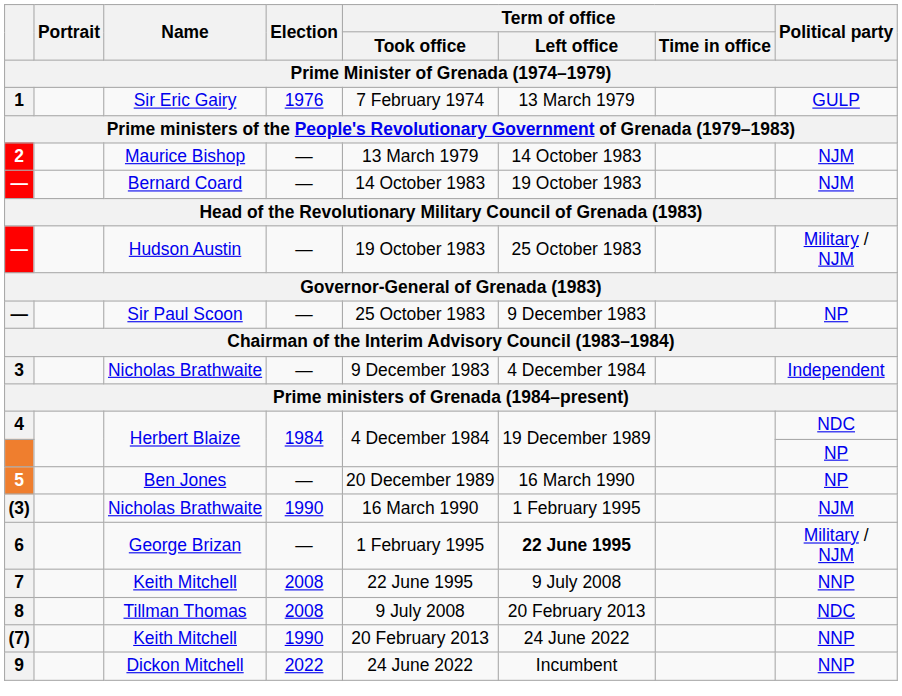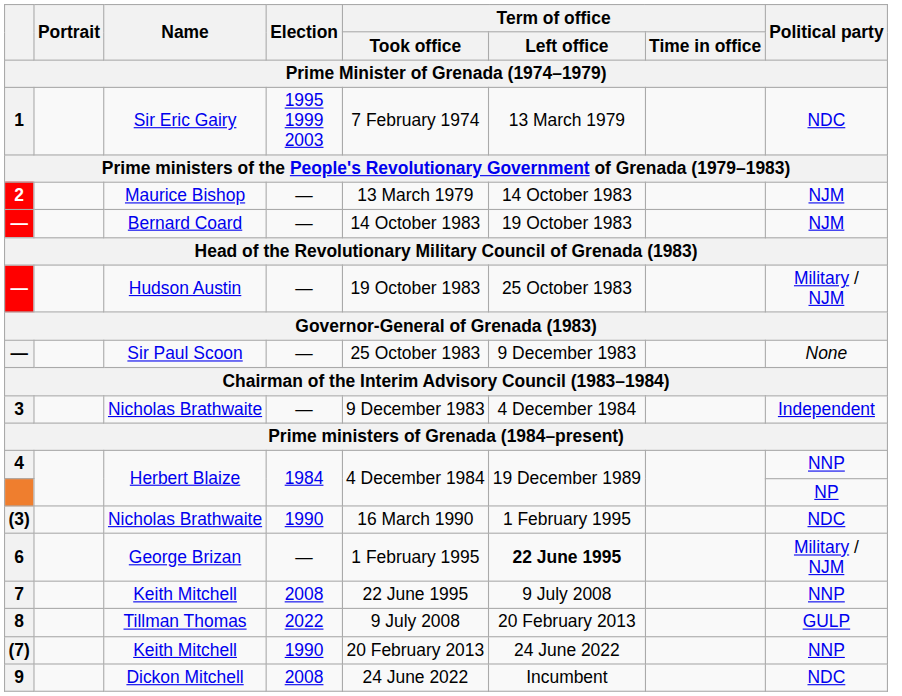(304, 101) 1976 -> (304, 120) 1995 1999 2003
(836, 101) GULP -> (826, 120) NDC
(836, 314) NP -> (826, 353) None
(836, 425) NDC -> (826, 464) NNP
- row: (19, 480)
(836, 508) NJM -> (826, 519) NDC
(304, 610) 2008 -> (304, 622) 2022
(836, 610) NDC -> (826, 622) GULP
(304, 666) 2022 -> (304, 677) 2008
(836, 666) NNP -> (826, 677) NDC
